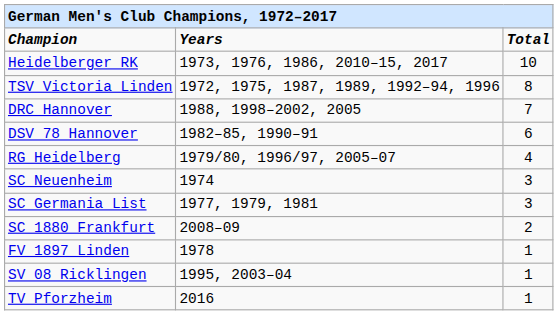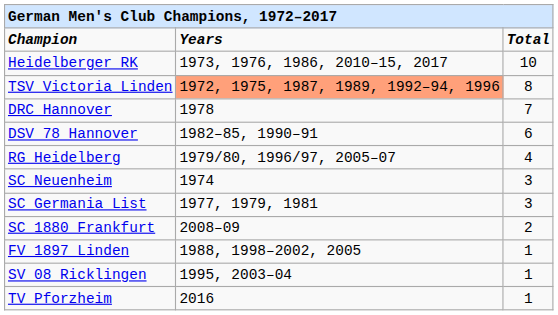(340, 87) no background -> (340, 87) lightsalmon background
(270, 110) 1988, 1998–2002, 2005 -> (197, 110) 1978
(197, 251) 1978 -> (270, 251) 1988, 1998–2002, 2005
